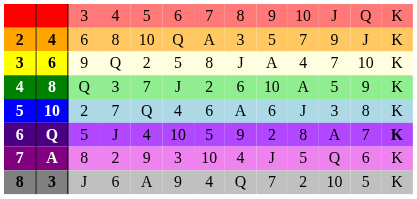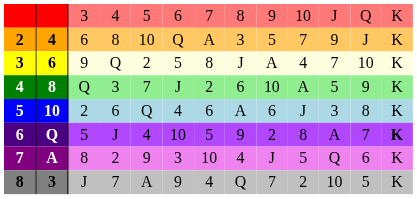(115, 110) 7 -> (115, 110) 6
(115, 182) 6 -> (115, 182) 7
